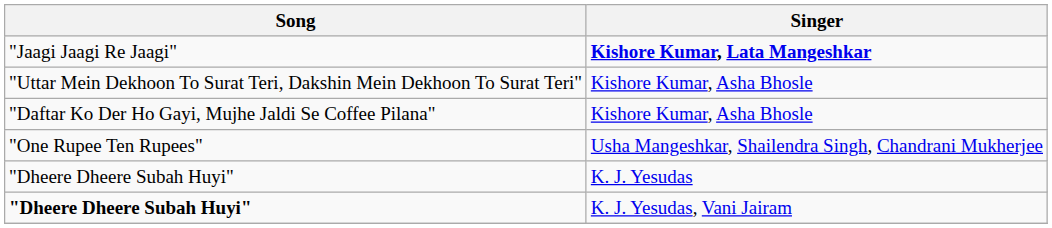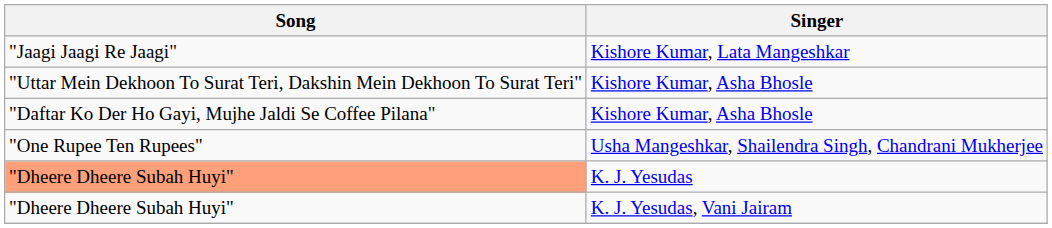(731, 51) bold -> (720, 51) normal
(121, 176) no background -> (121, 176) lightsalmon background
(130, 208) bold -> (121, 208) normal
